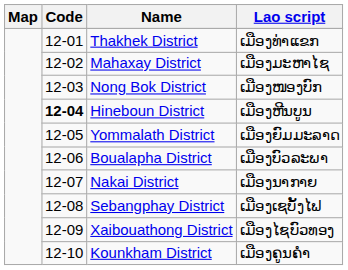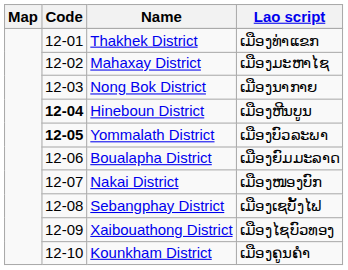(281, 88) ເມືອງໜອງບົກ -> (279, 88) ເມືອງນາກາຍ
(64, 135) normal -> (64, 135) bold
(290, 135) ເມືອງຍົມມະລາດ -> (284, 135) ເມືອງບົວລະພາ
(284, 159) ເມືອງບົວລະພາ -> (290, 159) ເມືອງຍົມມະລາດ
(279, 182) ເມືອງນາກາຍ -> (281, 182) ເມືອງໜອງບົກ
